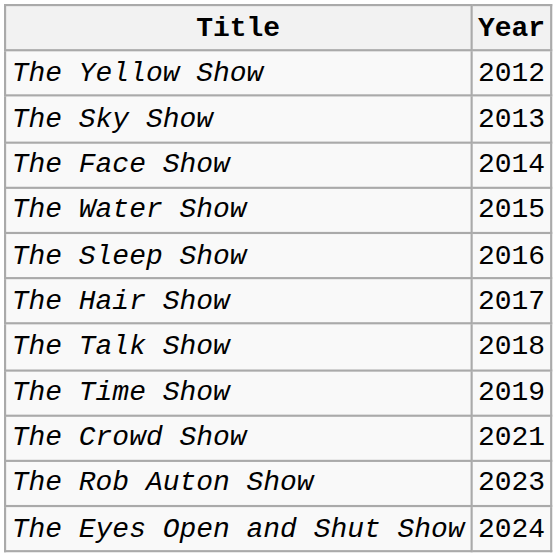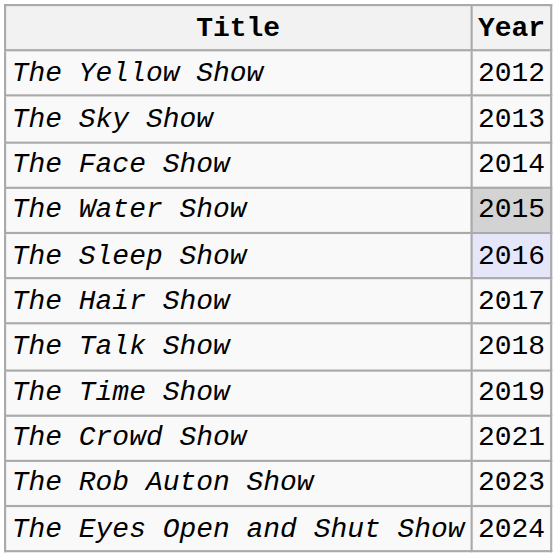(511, 210) no background -> (511, 210) lightgrey background
(511, 256) no background -> (511, 256) lavender background
